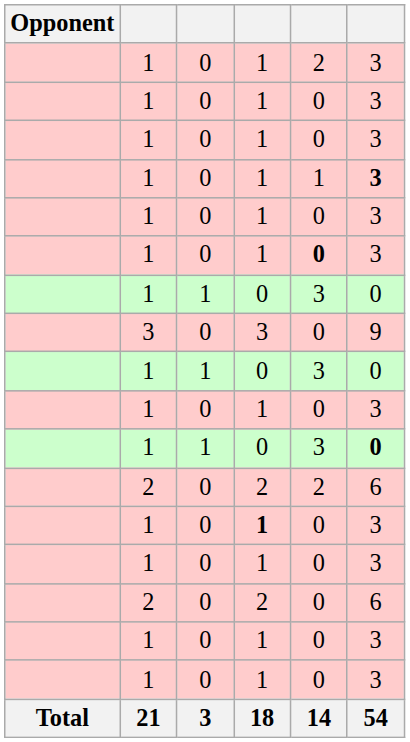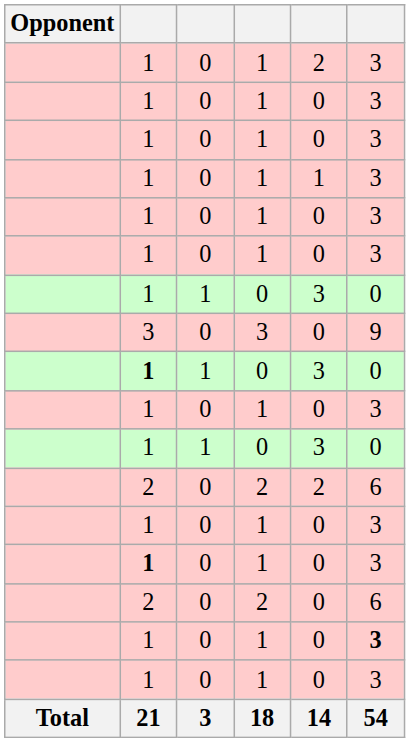(376, 178) bold -> (376, 178) normal
(319, 255) bold -> (319, 255) normal
(148, 370) normal -> (148, 370) bold
(376, 448) bold -> (376, 448) normal
(262, 525) bold -> (262, 525) normal
(148, 563) normal -> (148, 563) bold
(376, 640) normal -> (376, 640) bold
